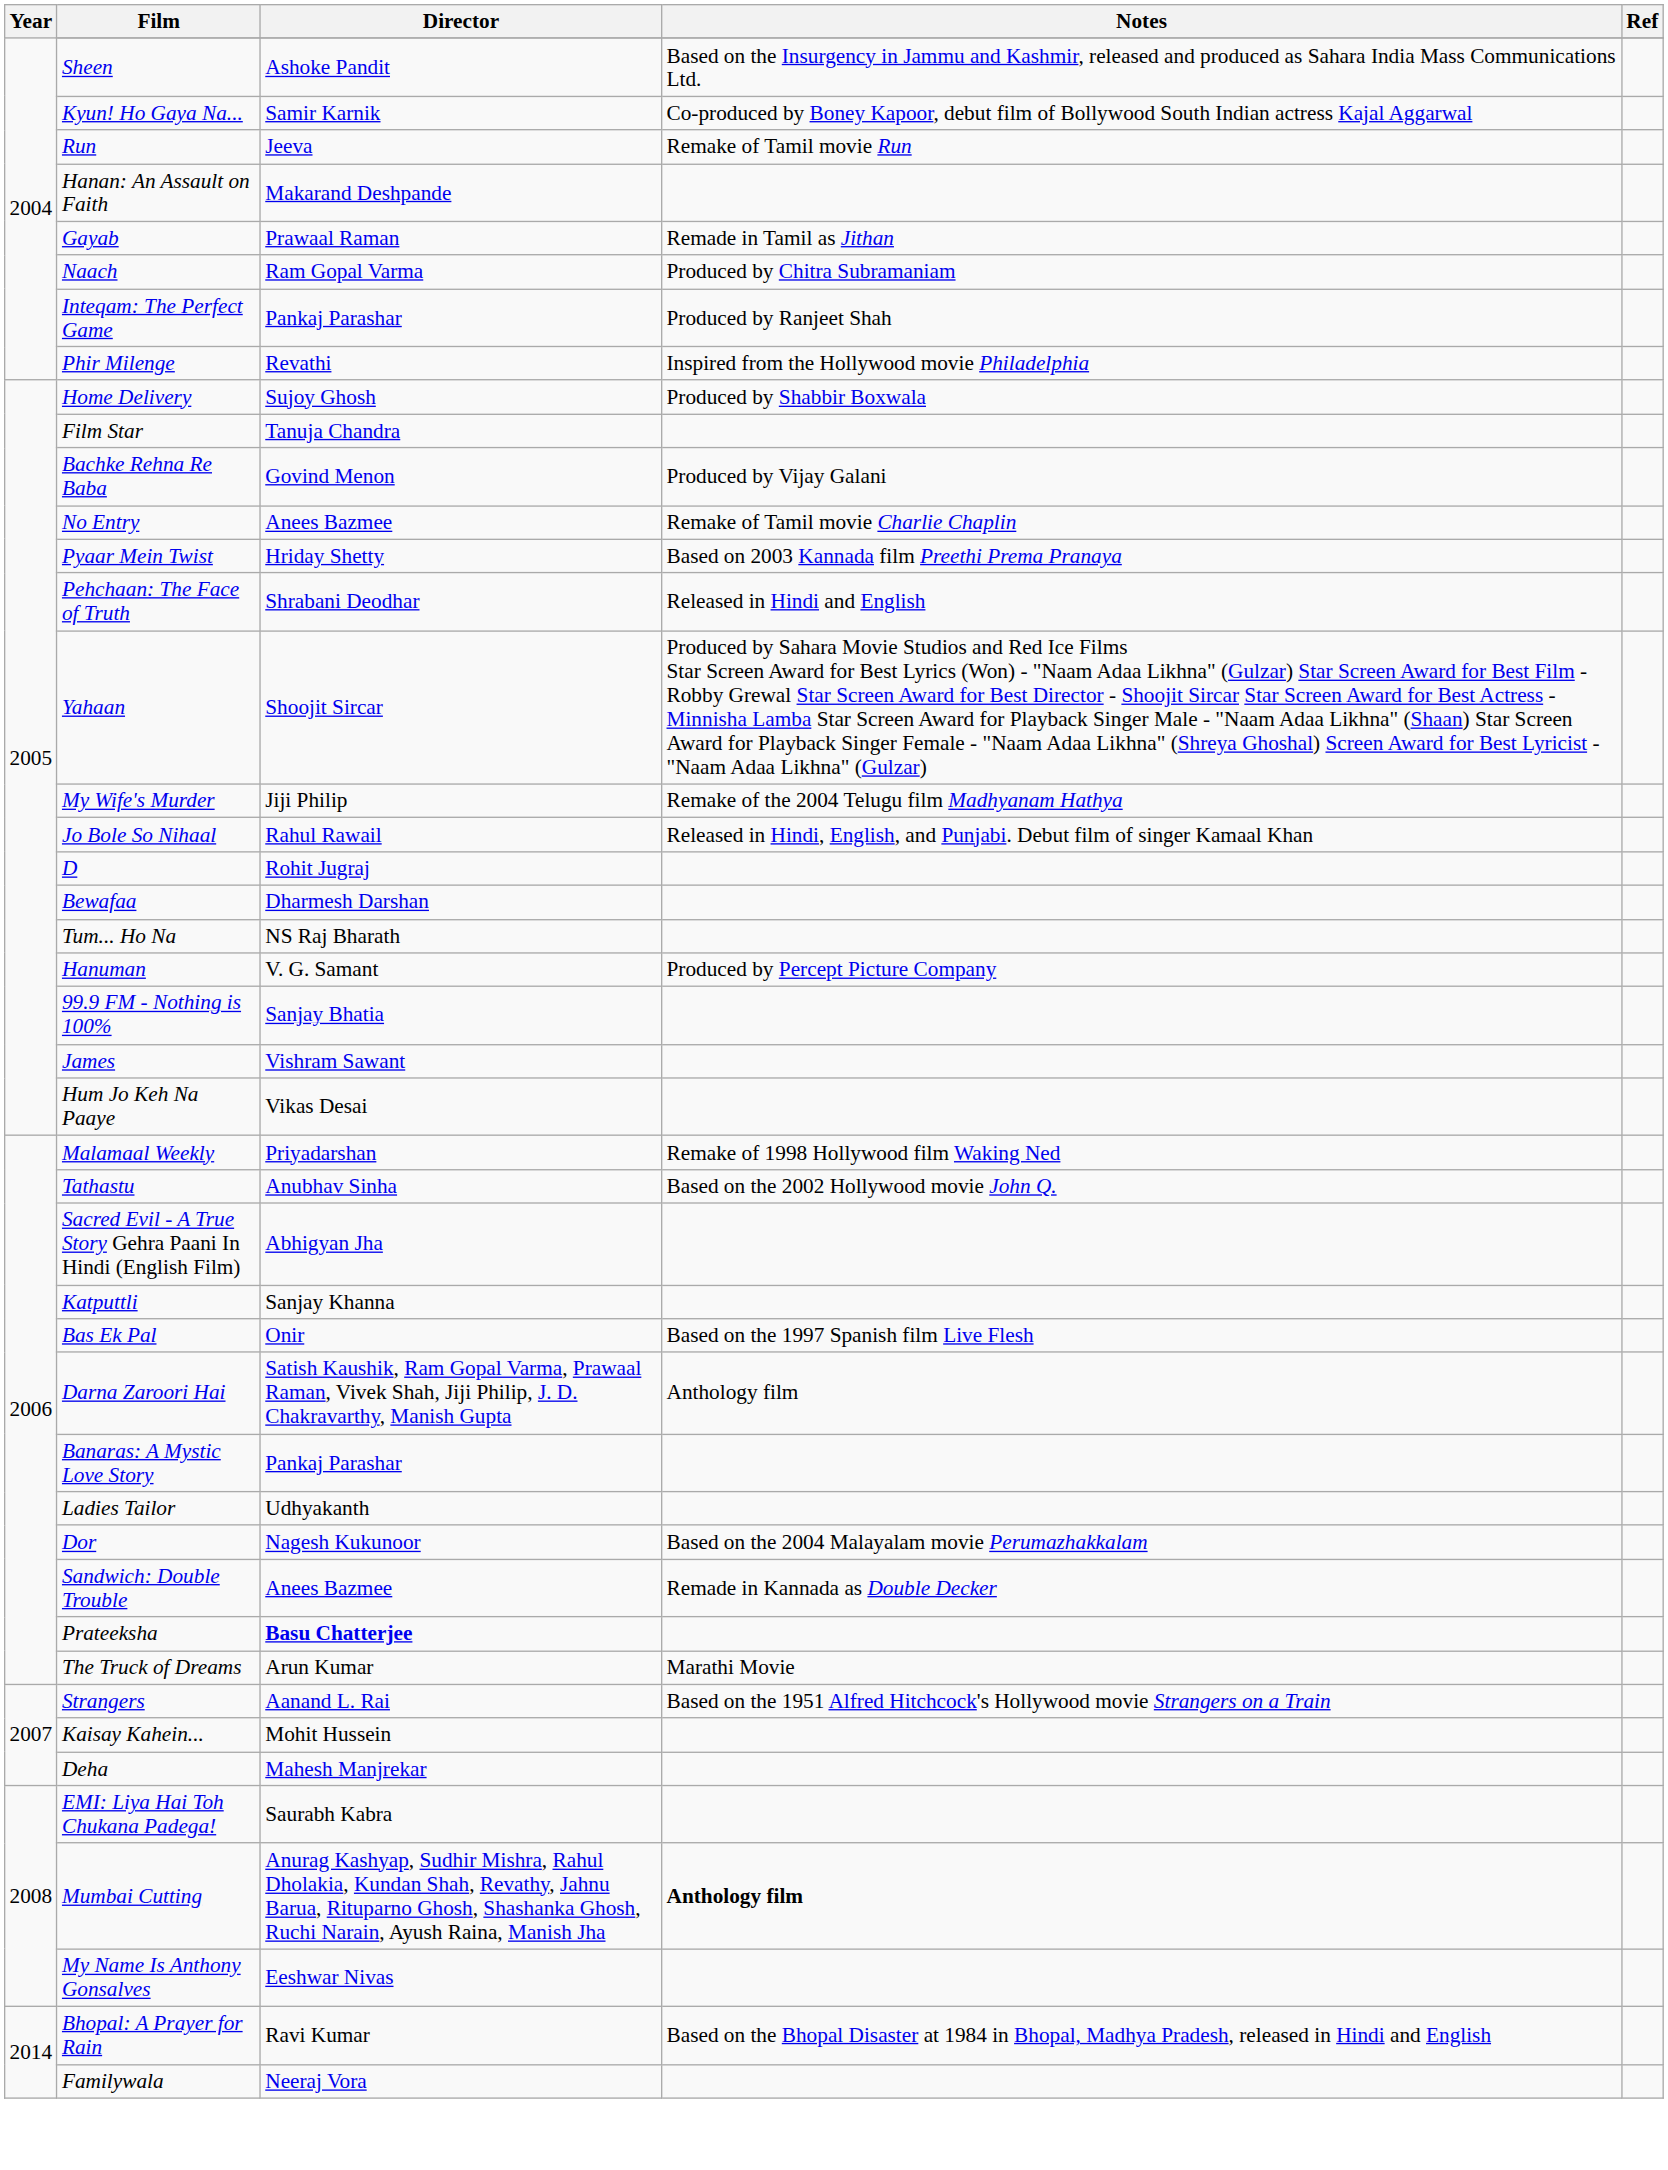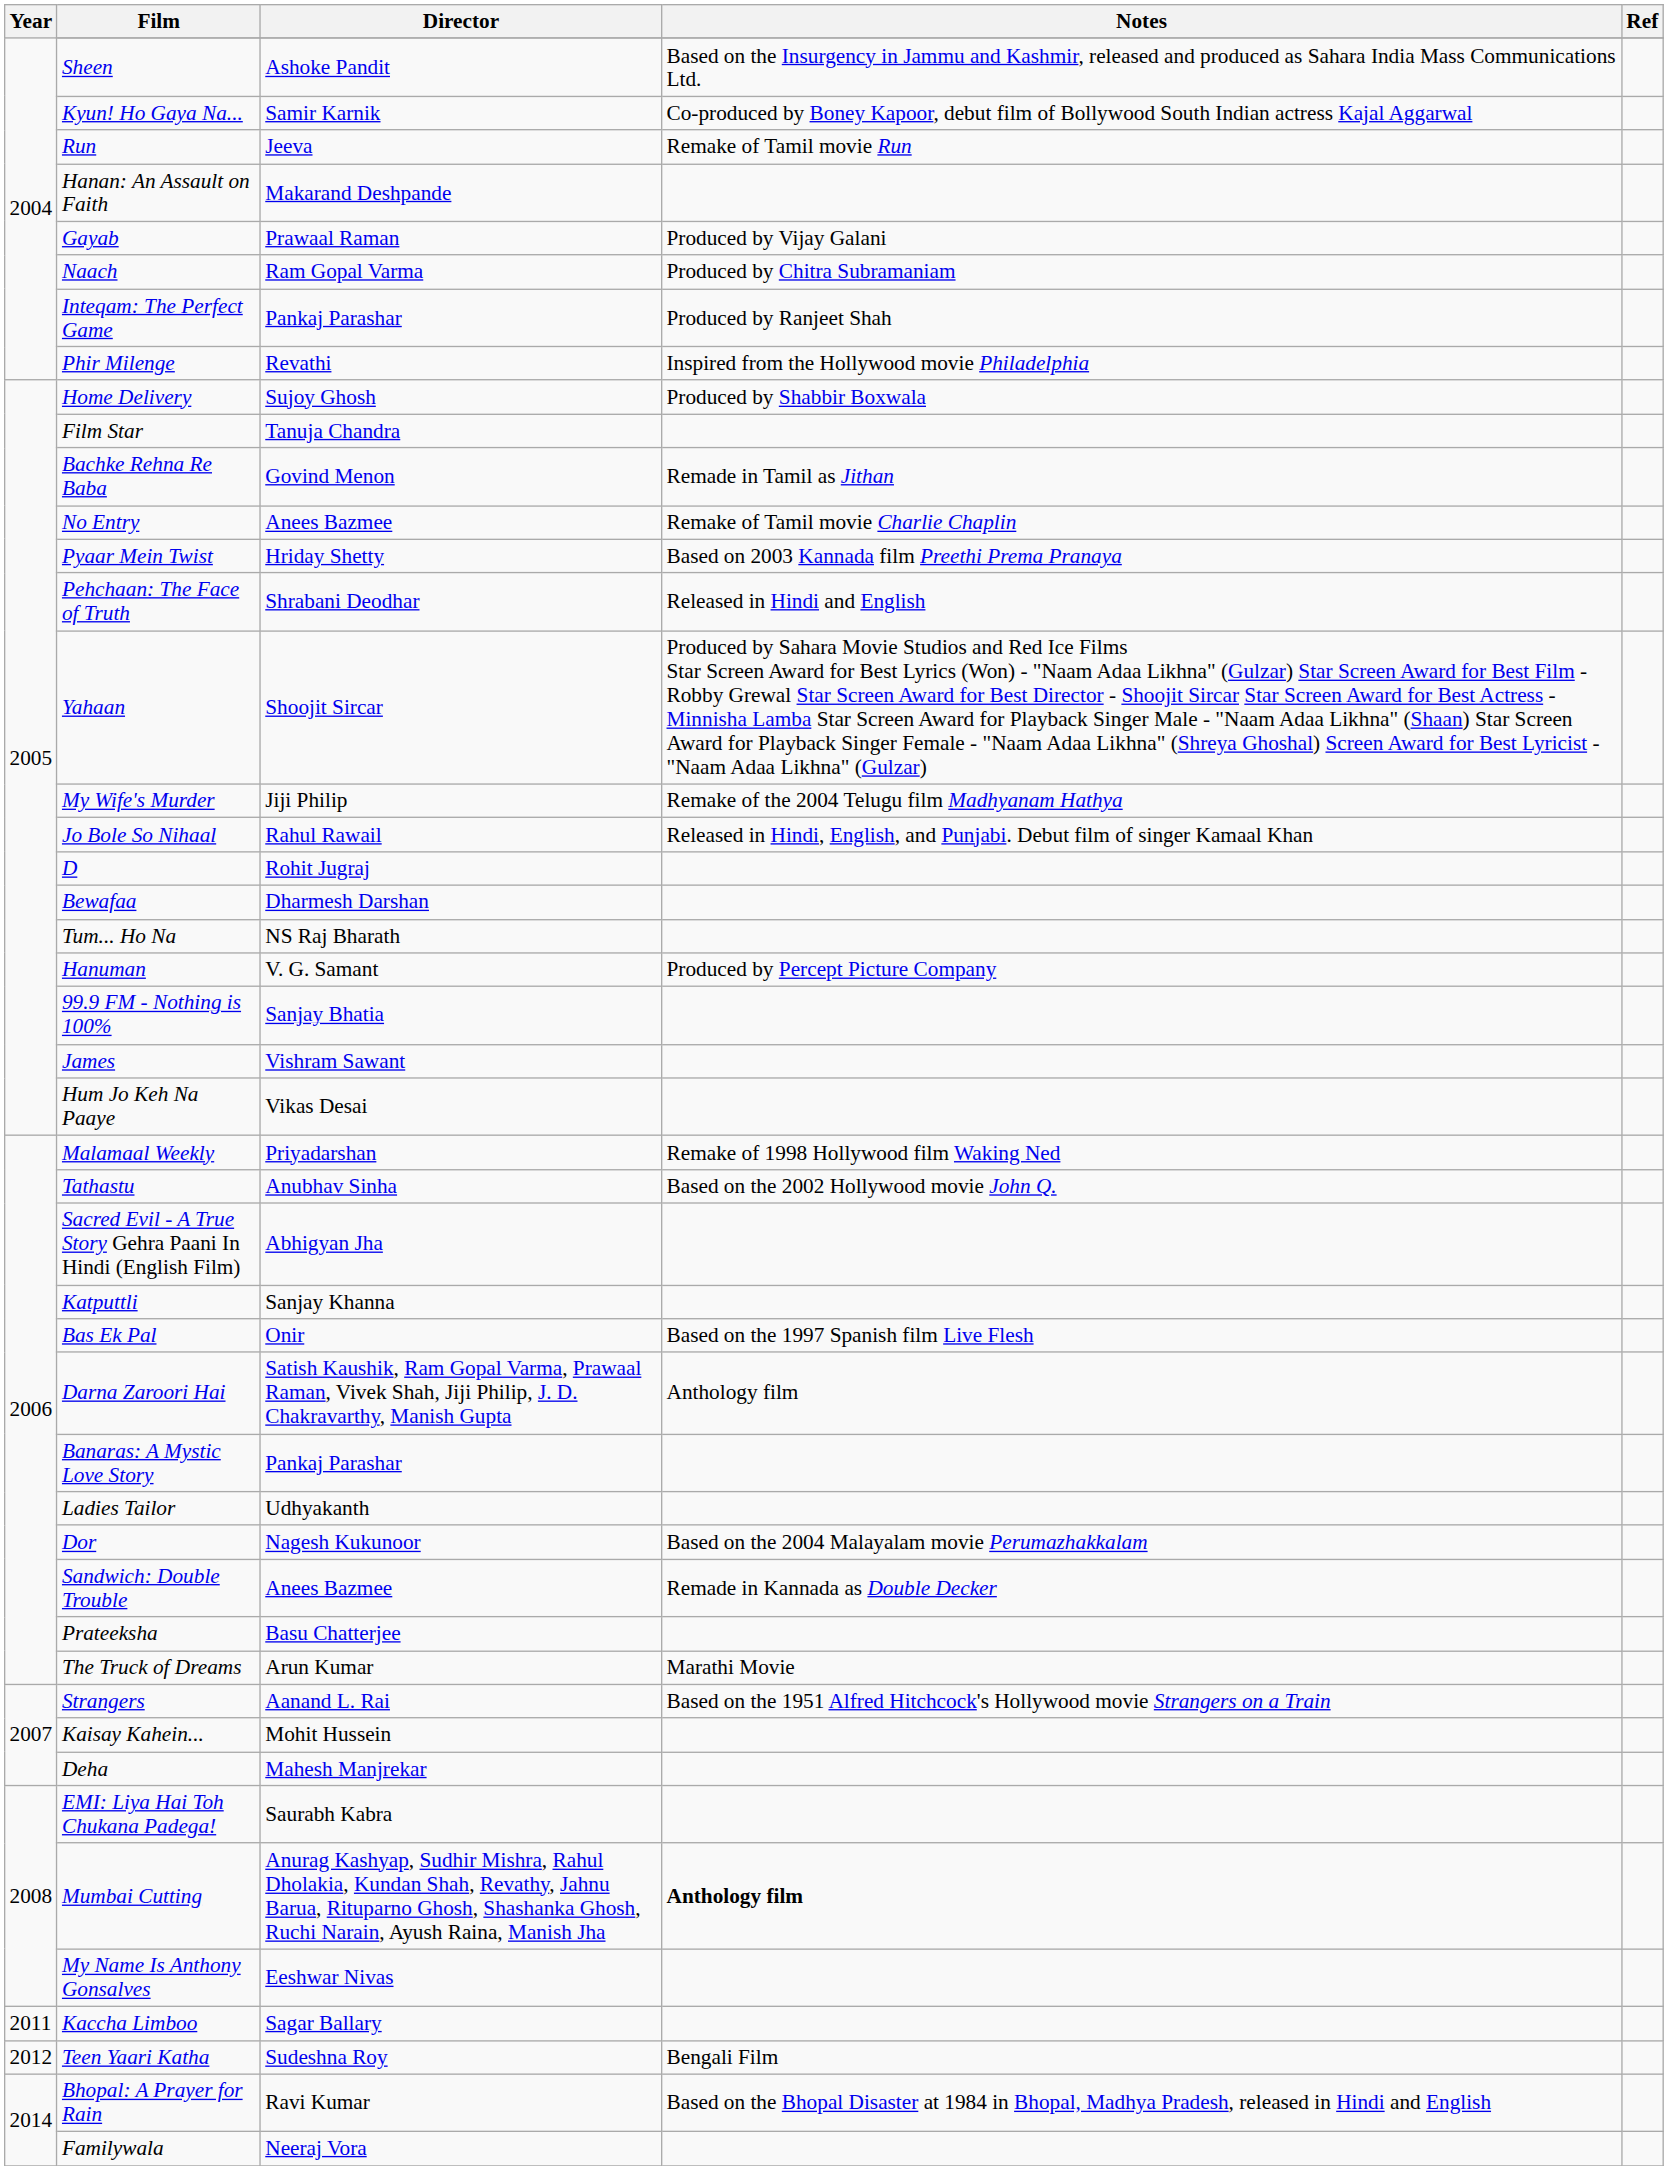(780, 237) Remade in Tamil as Jithan -> (777, 237) Produced by Vijay Galani
(777, 476) Produced by Vijay Galani -> (780, 476) Remade in Tamil as Jithan
(339, 1633) bold -> (333, 1633) normal
+ row: (130, 2023)
+ row: (136, 2056)
